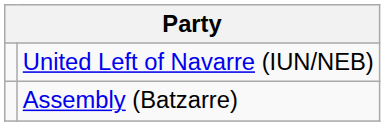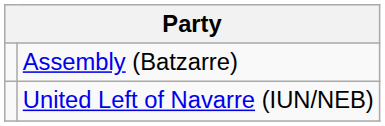rows swapped: (198, 61) <-> (130, 100)
